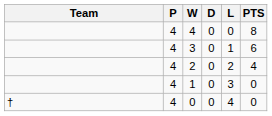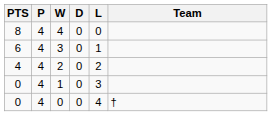columns swapped: (84, 13) <-> (254, 13)
